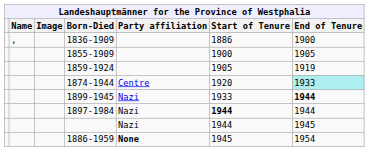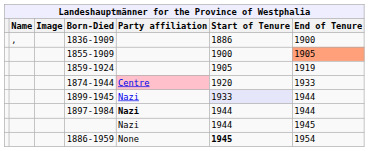(305, 54) no background -> (305, 54) lightsalmon background
(134, 82) no background -> (134, 82) pink background
(305, 82) paleturquoise background -> (305, 82) no background
(222, 97) no background -> (222, 97) lavender background
(305, 97) bold -> (305, 97) normal
(129, 111) normal -> (129, 111) bold
(222, 111) bold -> (222, 111) normal
(129, 139) bold -> (129, 139) normal
(222, 139) normal -> (222, 139) bold
